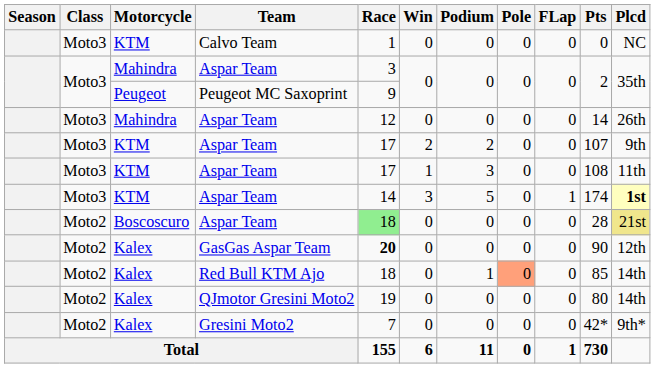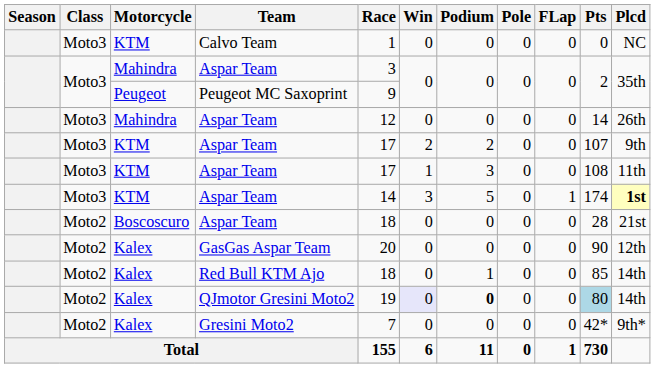(388, 222) lightgreen background -> (388, 222) no background
(632, 222) khaki background -> (632, 222) no background
(388, 247) bold -> (388, 247) normal
(527, 273) lightsalmon background -> (527, 273) no background
(429, 299) no background -> (429, 299) lavender background
(490, 299) normal -> (490, 299) bold
(600, 299) no background -> (600, 299) lightblue background
